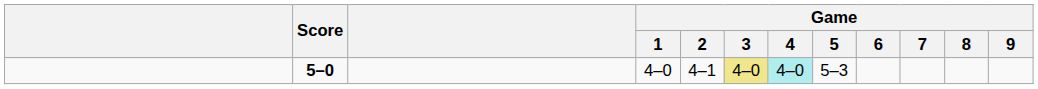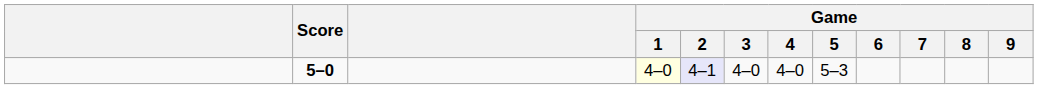(658, 70) no background -> (658, 70) lightyellow background
(702, 70) no background -> (702, 70) lavender background
(746, 70) khaki background -> (746, 70) no background
(790, 70) paleturquoise background -> (790, 70) no background
